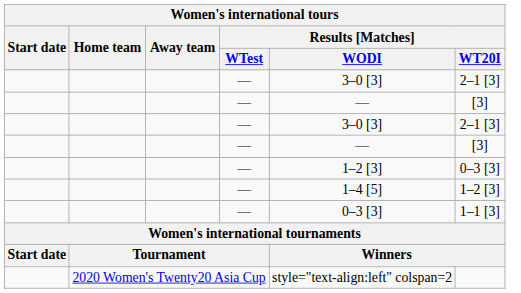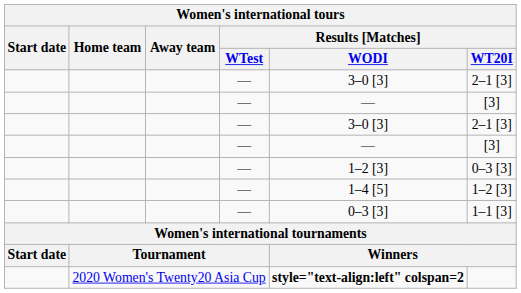(362, 277) normal -> (368, 277) bold
